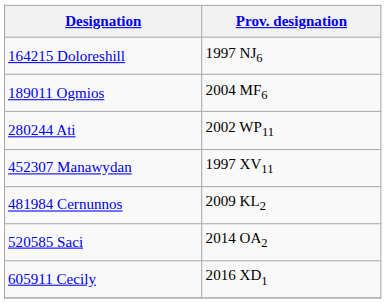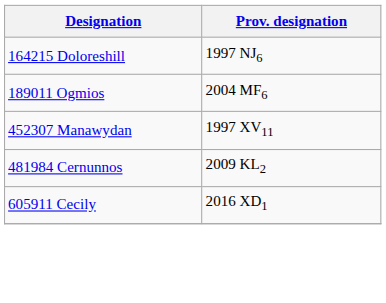- row: (42, 130)
- row: (46, 241)
